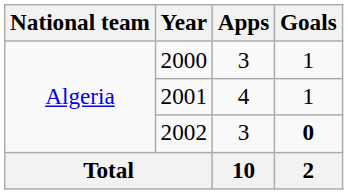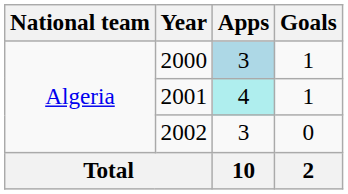(243, 59) no background -> (243, 59) lightblue background
(243, 96) no background -> (243, 96) paleturquoise background
(308, 133) bold -> (308, 133) normal
